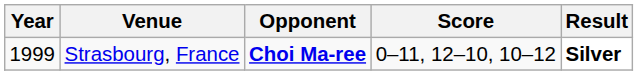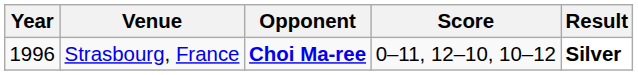(32, 54) 1999 -> (32, 54) 1996
